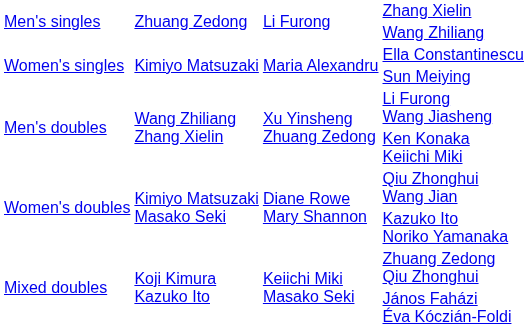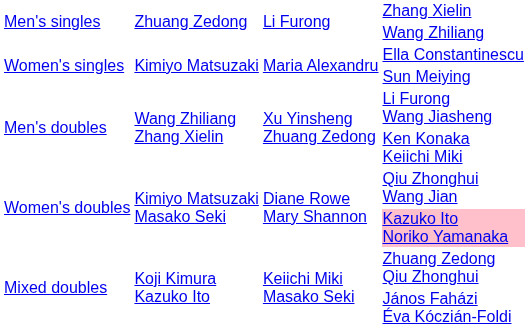(445, 228) no background -> (445, 228) pink background
